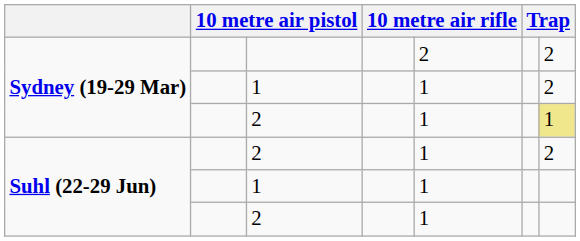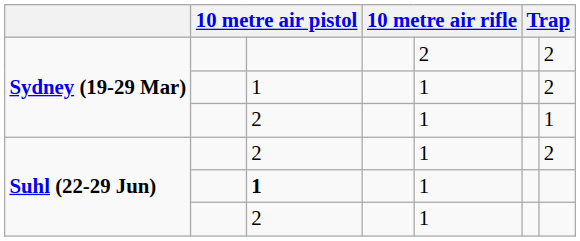(549, 119) khaki background -> (549, 119) no background
(256, 185) normal -> (256, 185) bold
